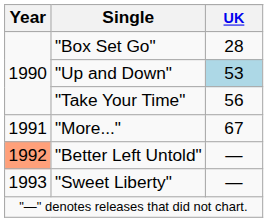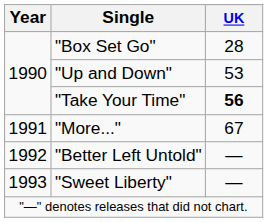(234, 73) lightblue background -> (234, 73) no background
(234, 100) normal -> (234, 100) bold
(28, 155) lightsalmon background -> (28, 155) no background
